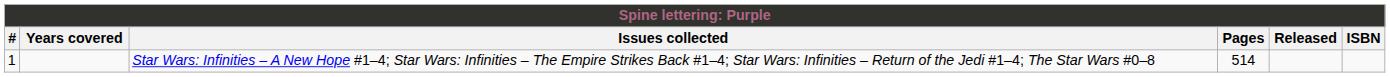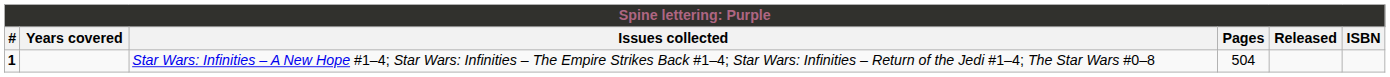(12, 60) normal -> (12, 60) bold
(1243, 60) 514 -> (1243, 60) 504
